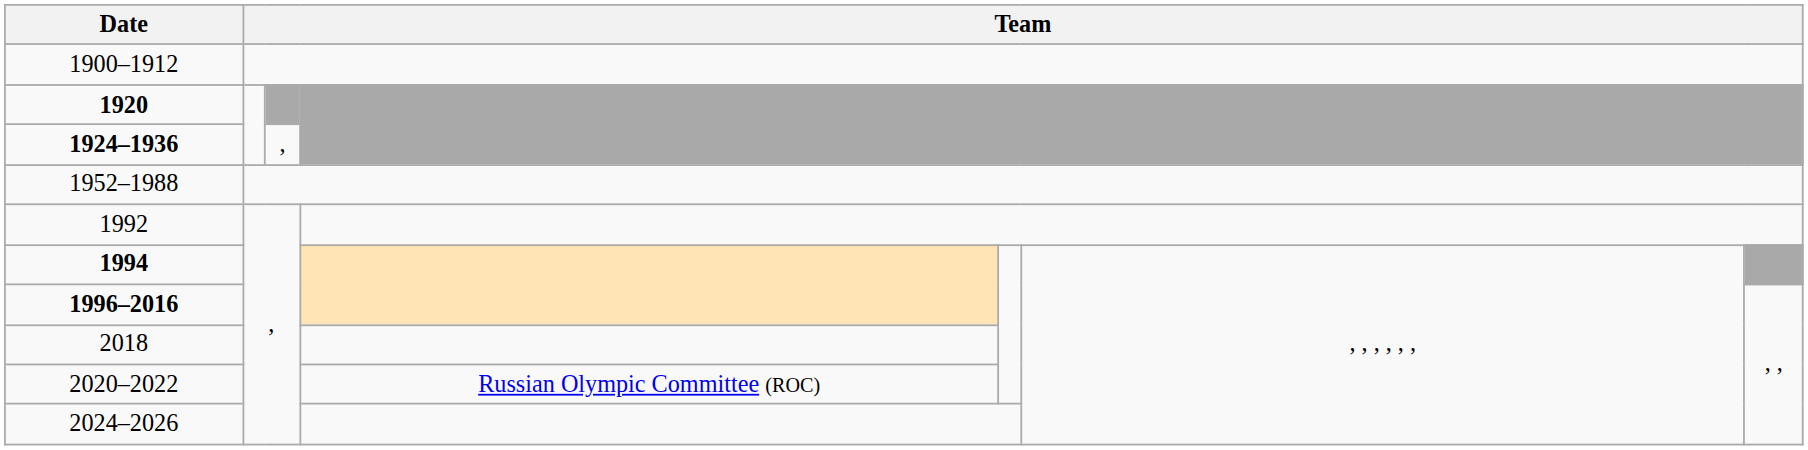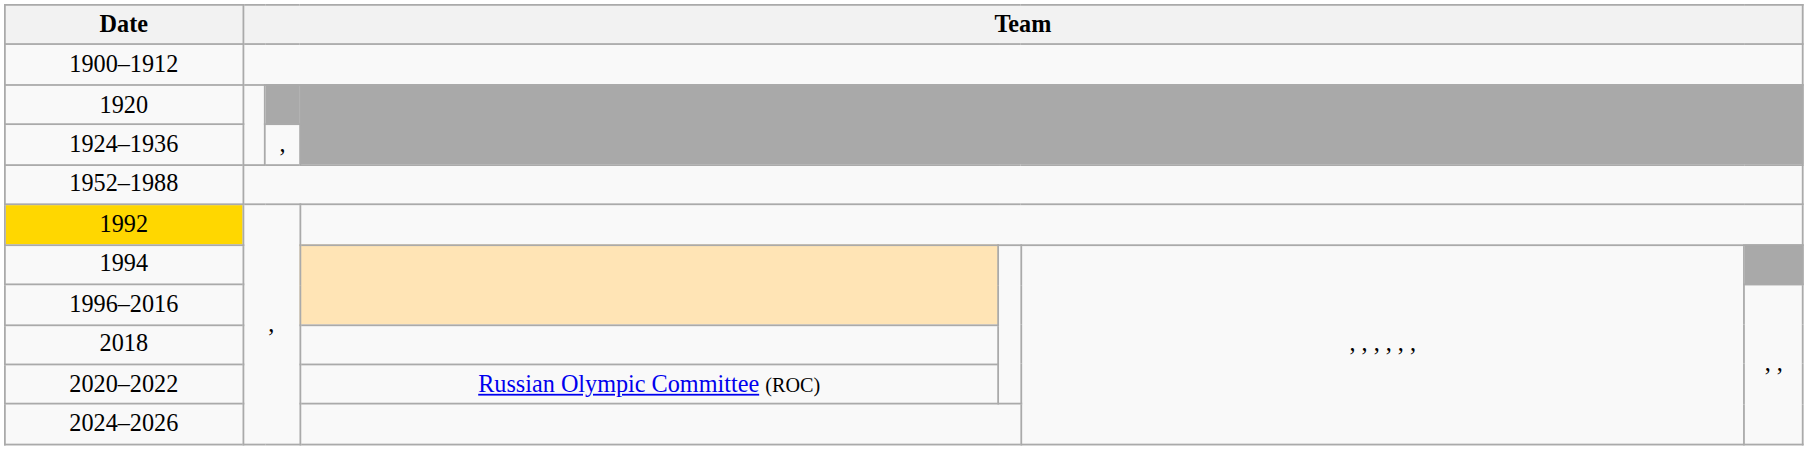(124, 103) bold -> (124, 103) normal
(124, 143) bold -> (124, 143) normal
(124, 223) no background -> (124, 223) gold background
(124, 263) bold -> (124, 263) normal
(124, 303) bold -> (124, 303) normal
